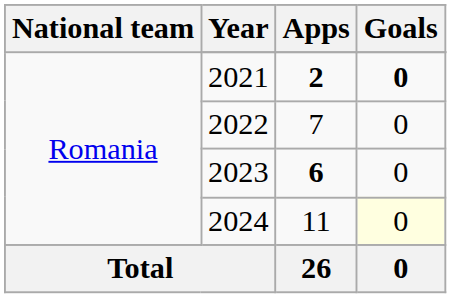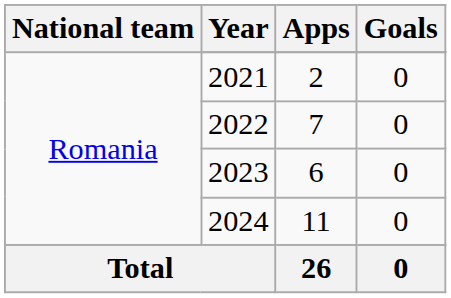(316, 76) bold -> (316, 76) normal
(401, 76) bold -> (401, 76) normal
(316, 172) bold -> (316, 172) normal
(401, 220) lightyellow background -> (401, 220) no background
